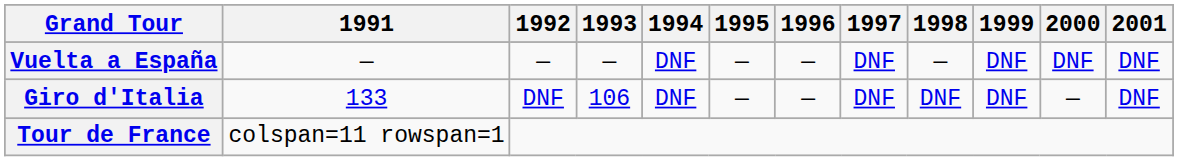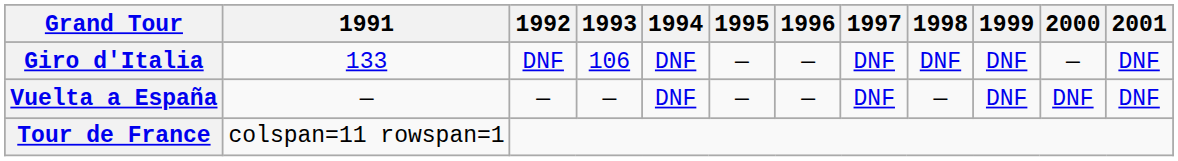rows swapped: (114, 61) <-> (114, 99)
